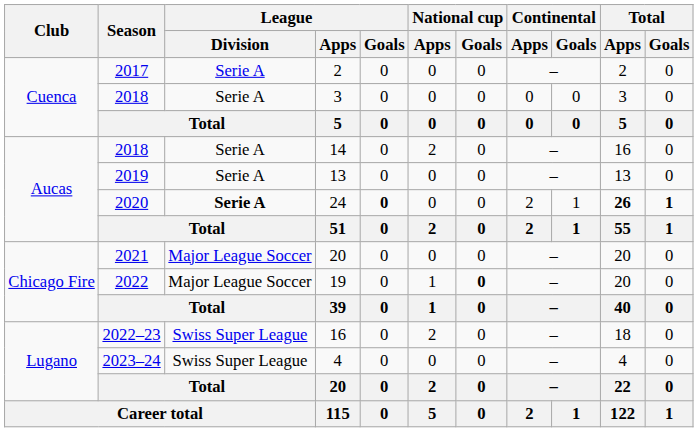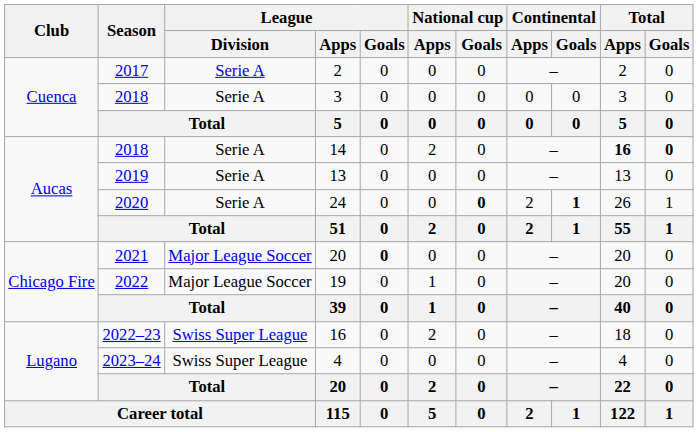(623, 149) normal -> (623, 149) bold
(669, 149) normal -> (669, 149) bold
(240, 202) bold -> (240, 202) normal
(384, 202) bold -> (384, 202) normal
(482, 202) normal -> (482, 202) bold
(576, 202) normal -> (576, 202) bold
(623, 202) bold -> (623, 202) normal
(669, 202) bold -> (669, 202) normal
(384, 255) normal -> (384, 255) bold
(482, 281) bold -> (482, 281) normal
